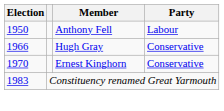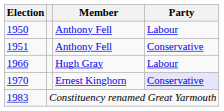+ row: (18, 47)
(175, 47) Conservative -> (163, 64) Labour
(175, 64) no background -> (175, 81) lavender background
